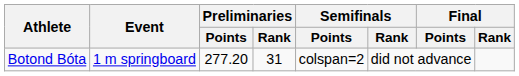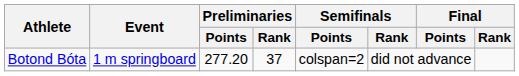(274, 60) 31 -> (274, 60) 37
